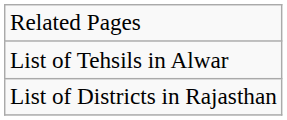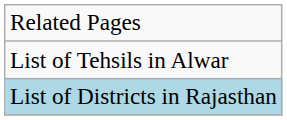(143, 96) no background -> (143, 96) lightblue background
